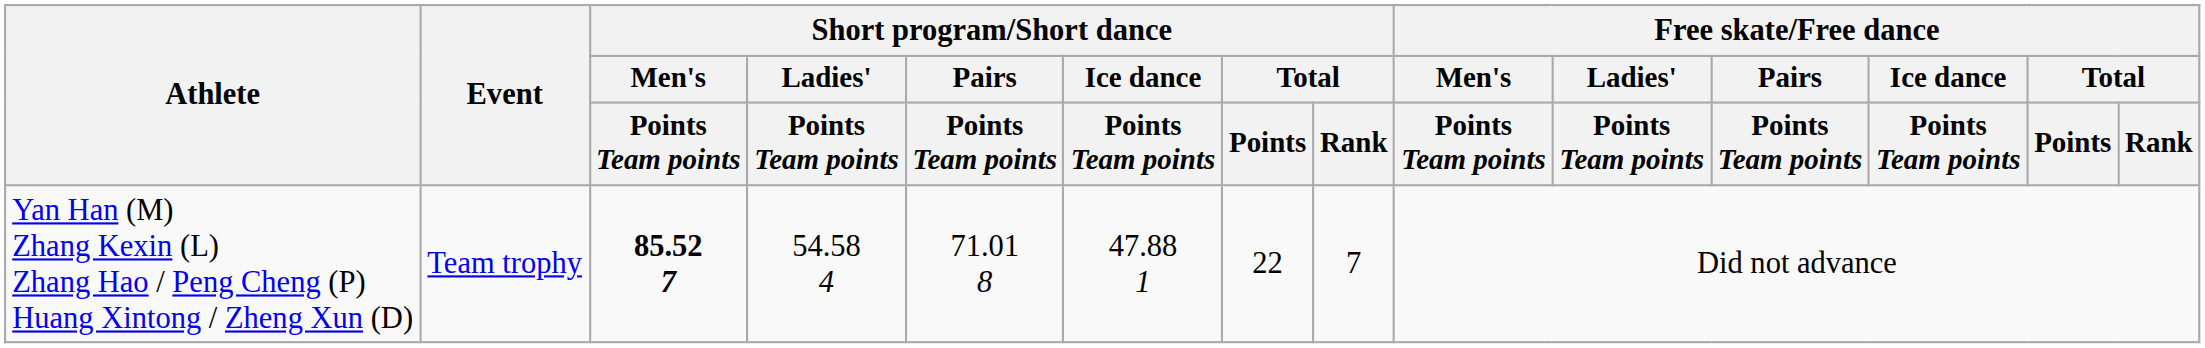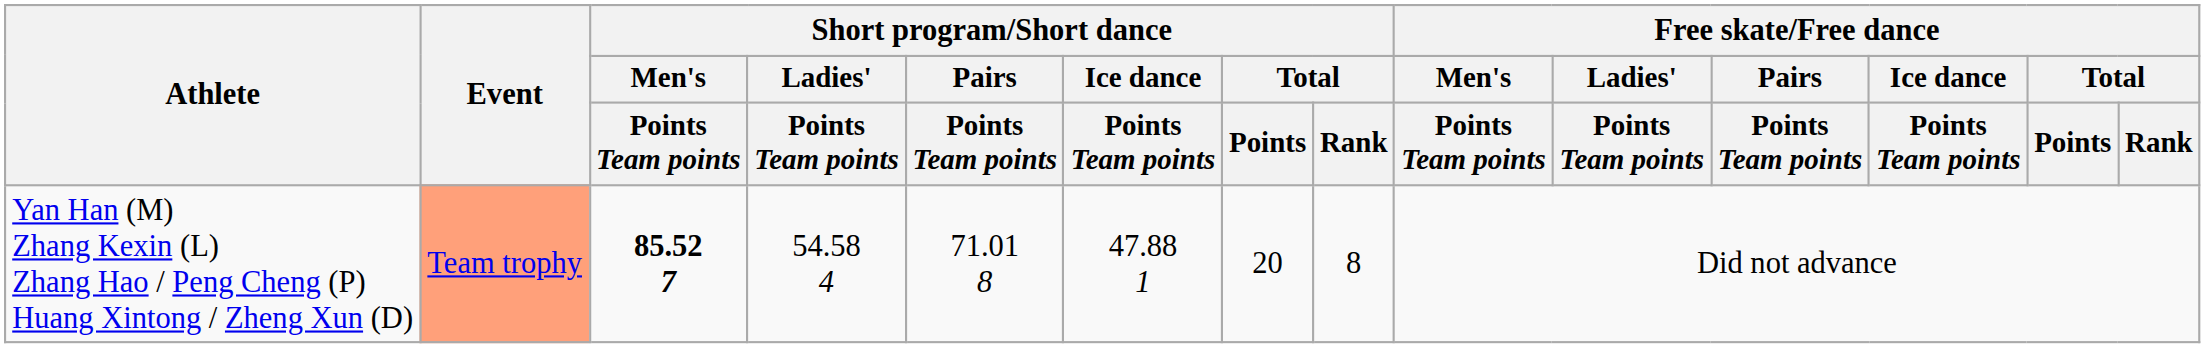(505, 263) no background -> (505, 263) lightsalmon background
(1268, 263) 22 -> (1268, 263) 20
(1354, 263) 7 -> (1354, 263) 8
